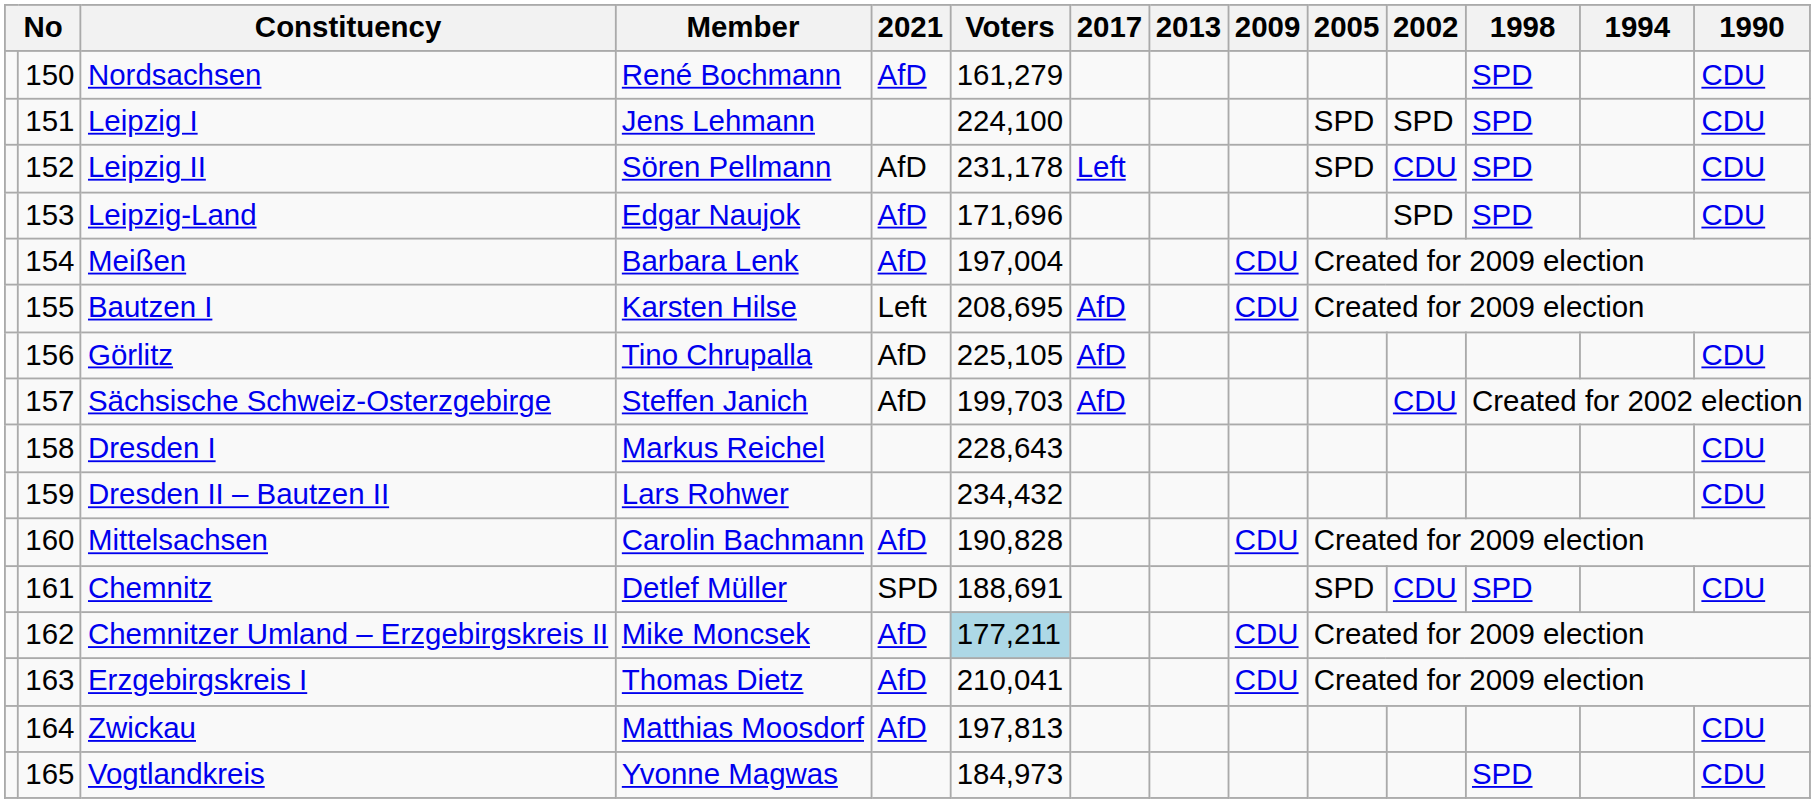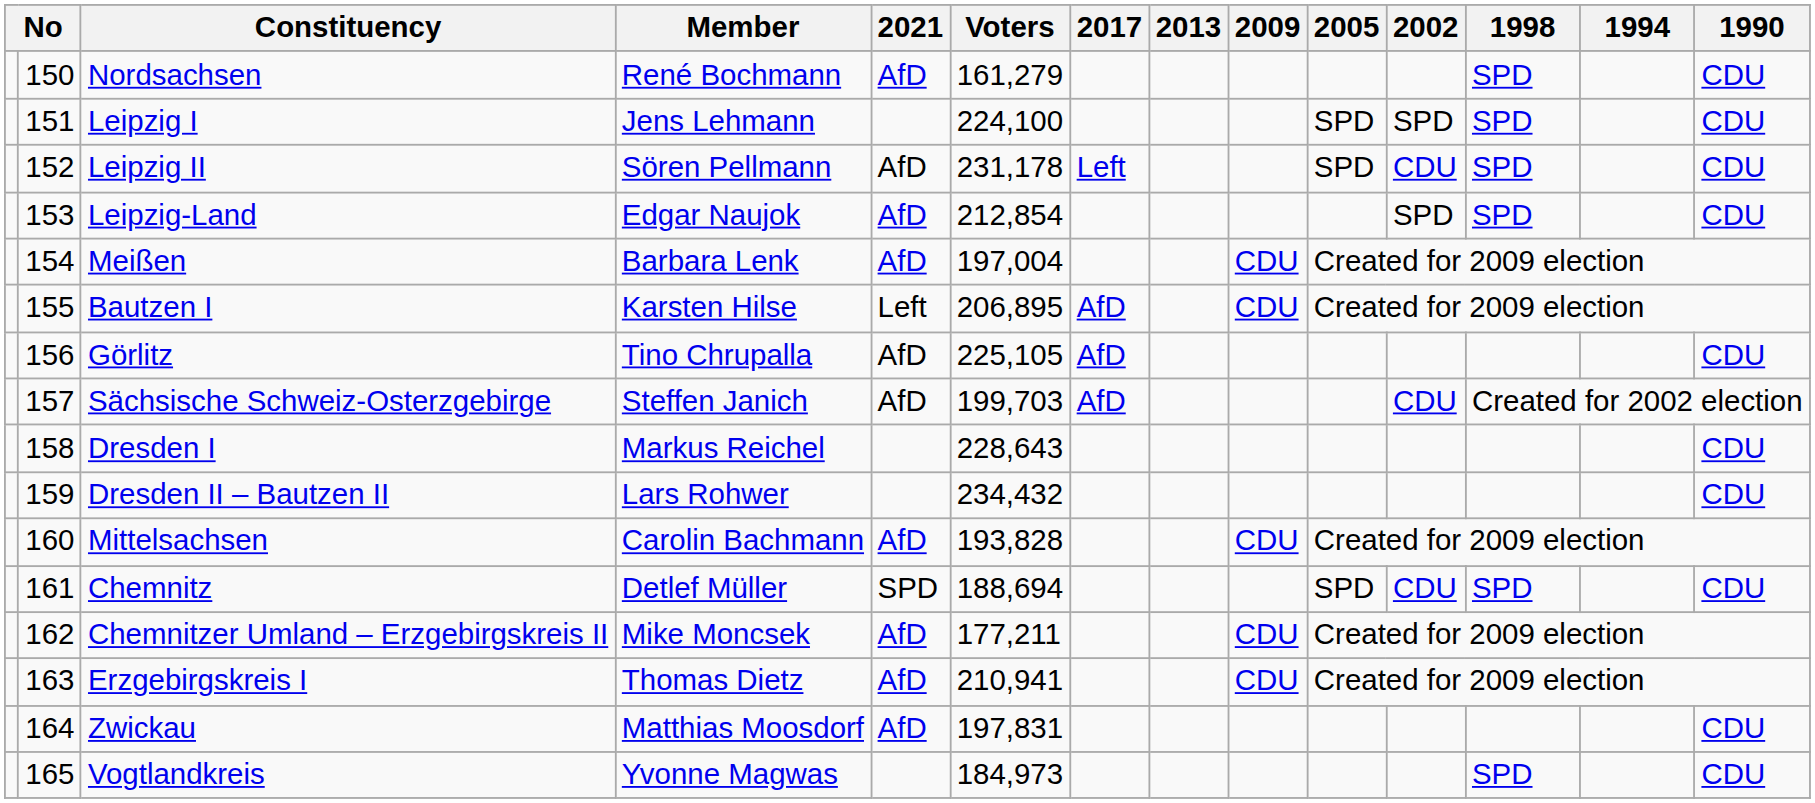(1010, 214) 171,696 -> (1010, 214) 212,854
(1010, 307) 208,695 -> (1010, 307) 206,895
(1010, 541) 190,828 -> (1010, 541) 193,828
(1010, 588) 188,691 -> (1010, 588) 188,694
(1009, 634) lightblue background -> (1009, 634) no background
(1010, 681) 210,041 -> (1010, 681) 210,941
(1010, 728) 197,813 -> (1010, 728) 197,831
